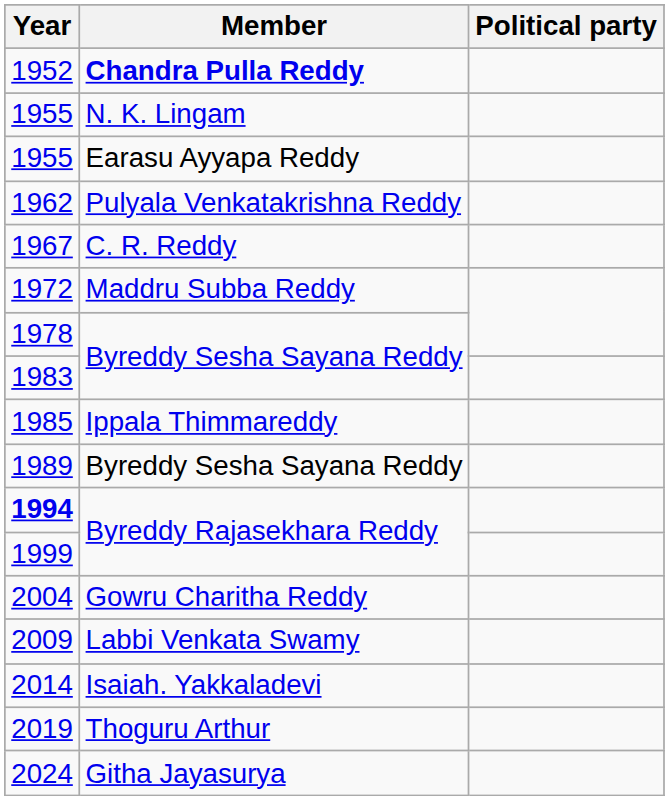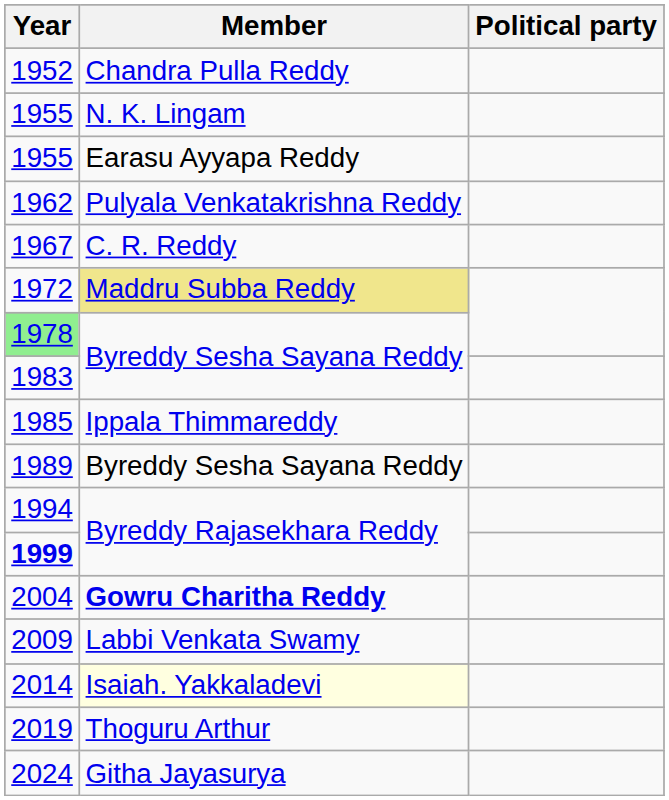(225, 70) bold -> (217, 70) normal
(220, 289) no background -> (220, 289) khaki background
(42, 333) no background -> (42, 333) lightgreen background
(42, 509) bold -> (42, 509) normal
(42, 553) normal -> (42, 553) bold
(226, 597) normal -> (236, 597) bold
(204, 684) no background -> (204, 684) lightyellow background
